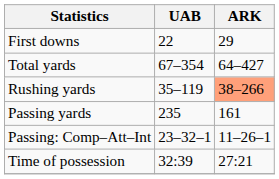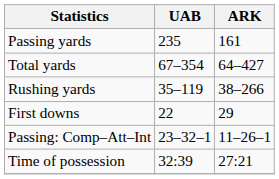rows swapped: (44, 40) <-> (50, 113)
(241, 89) lightsalmon background -> (241, 89) no background
